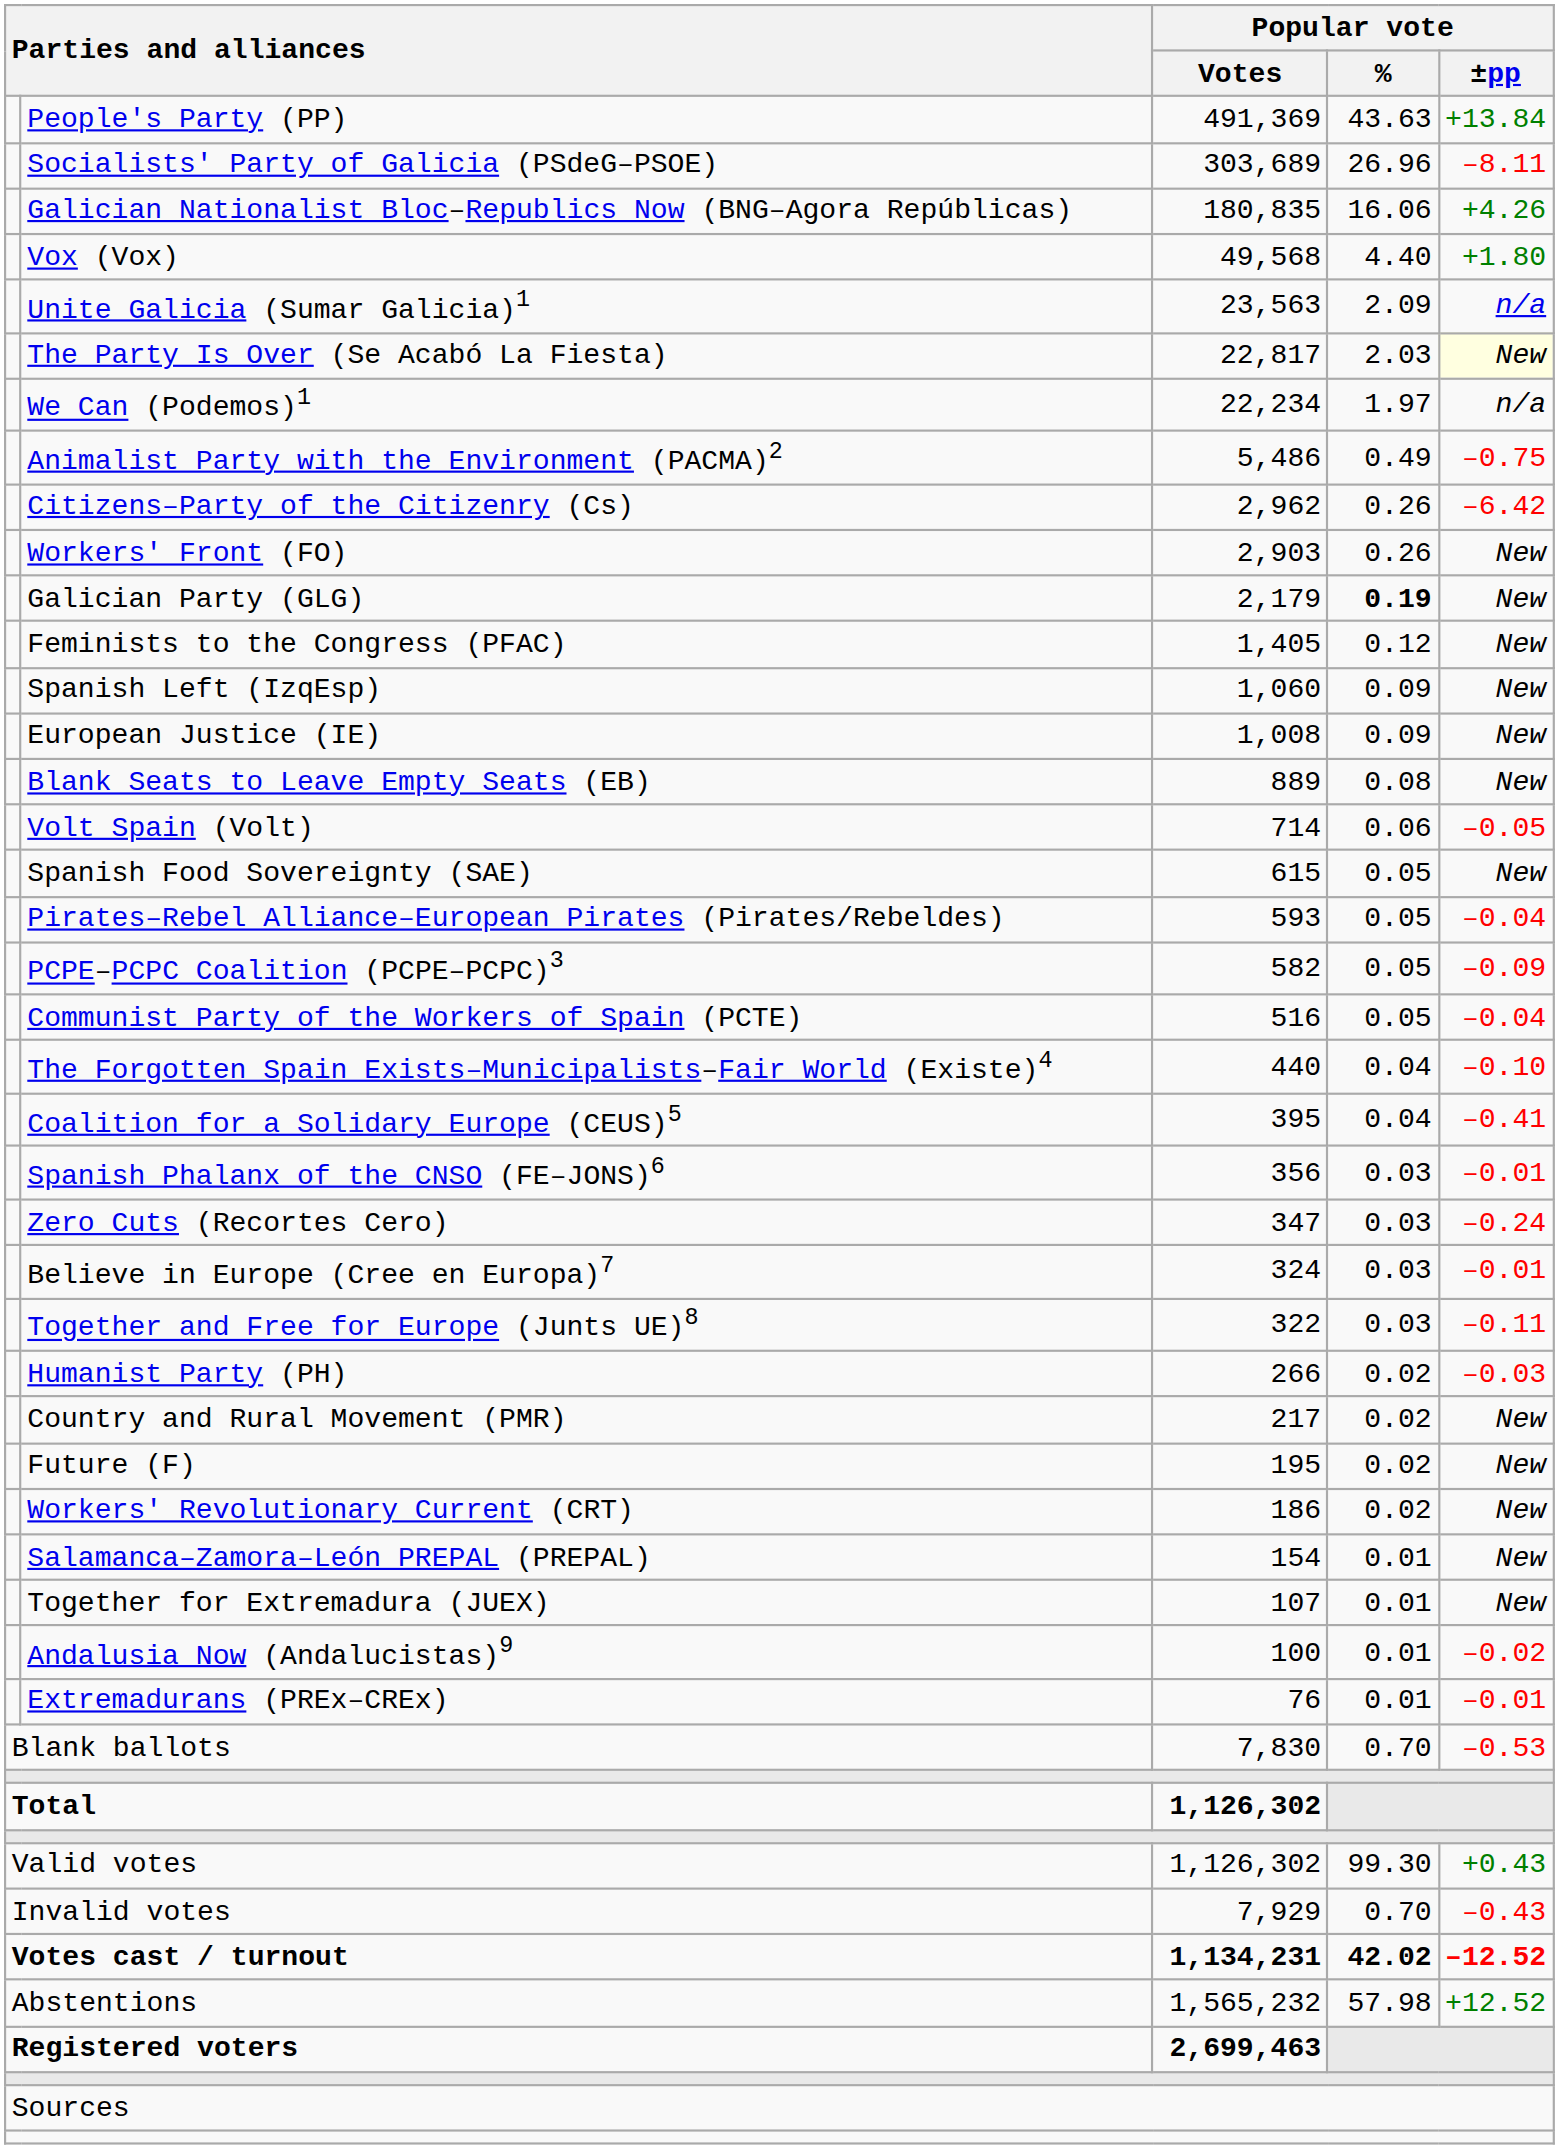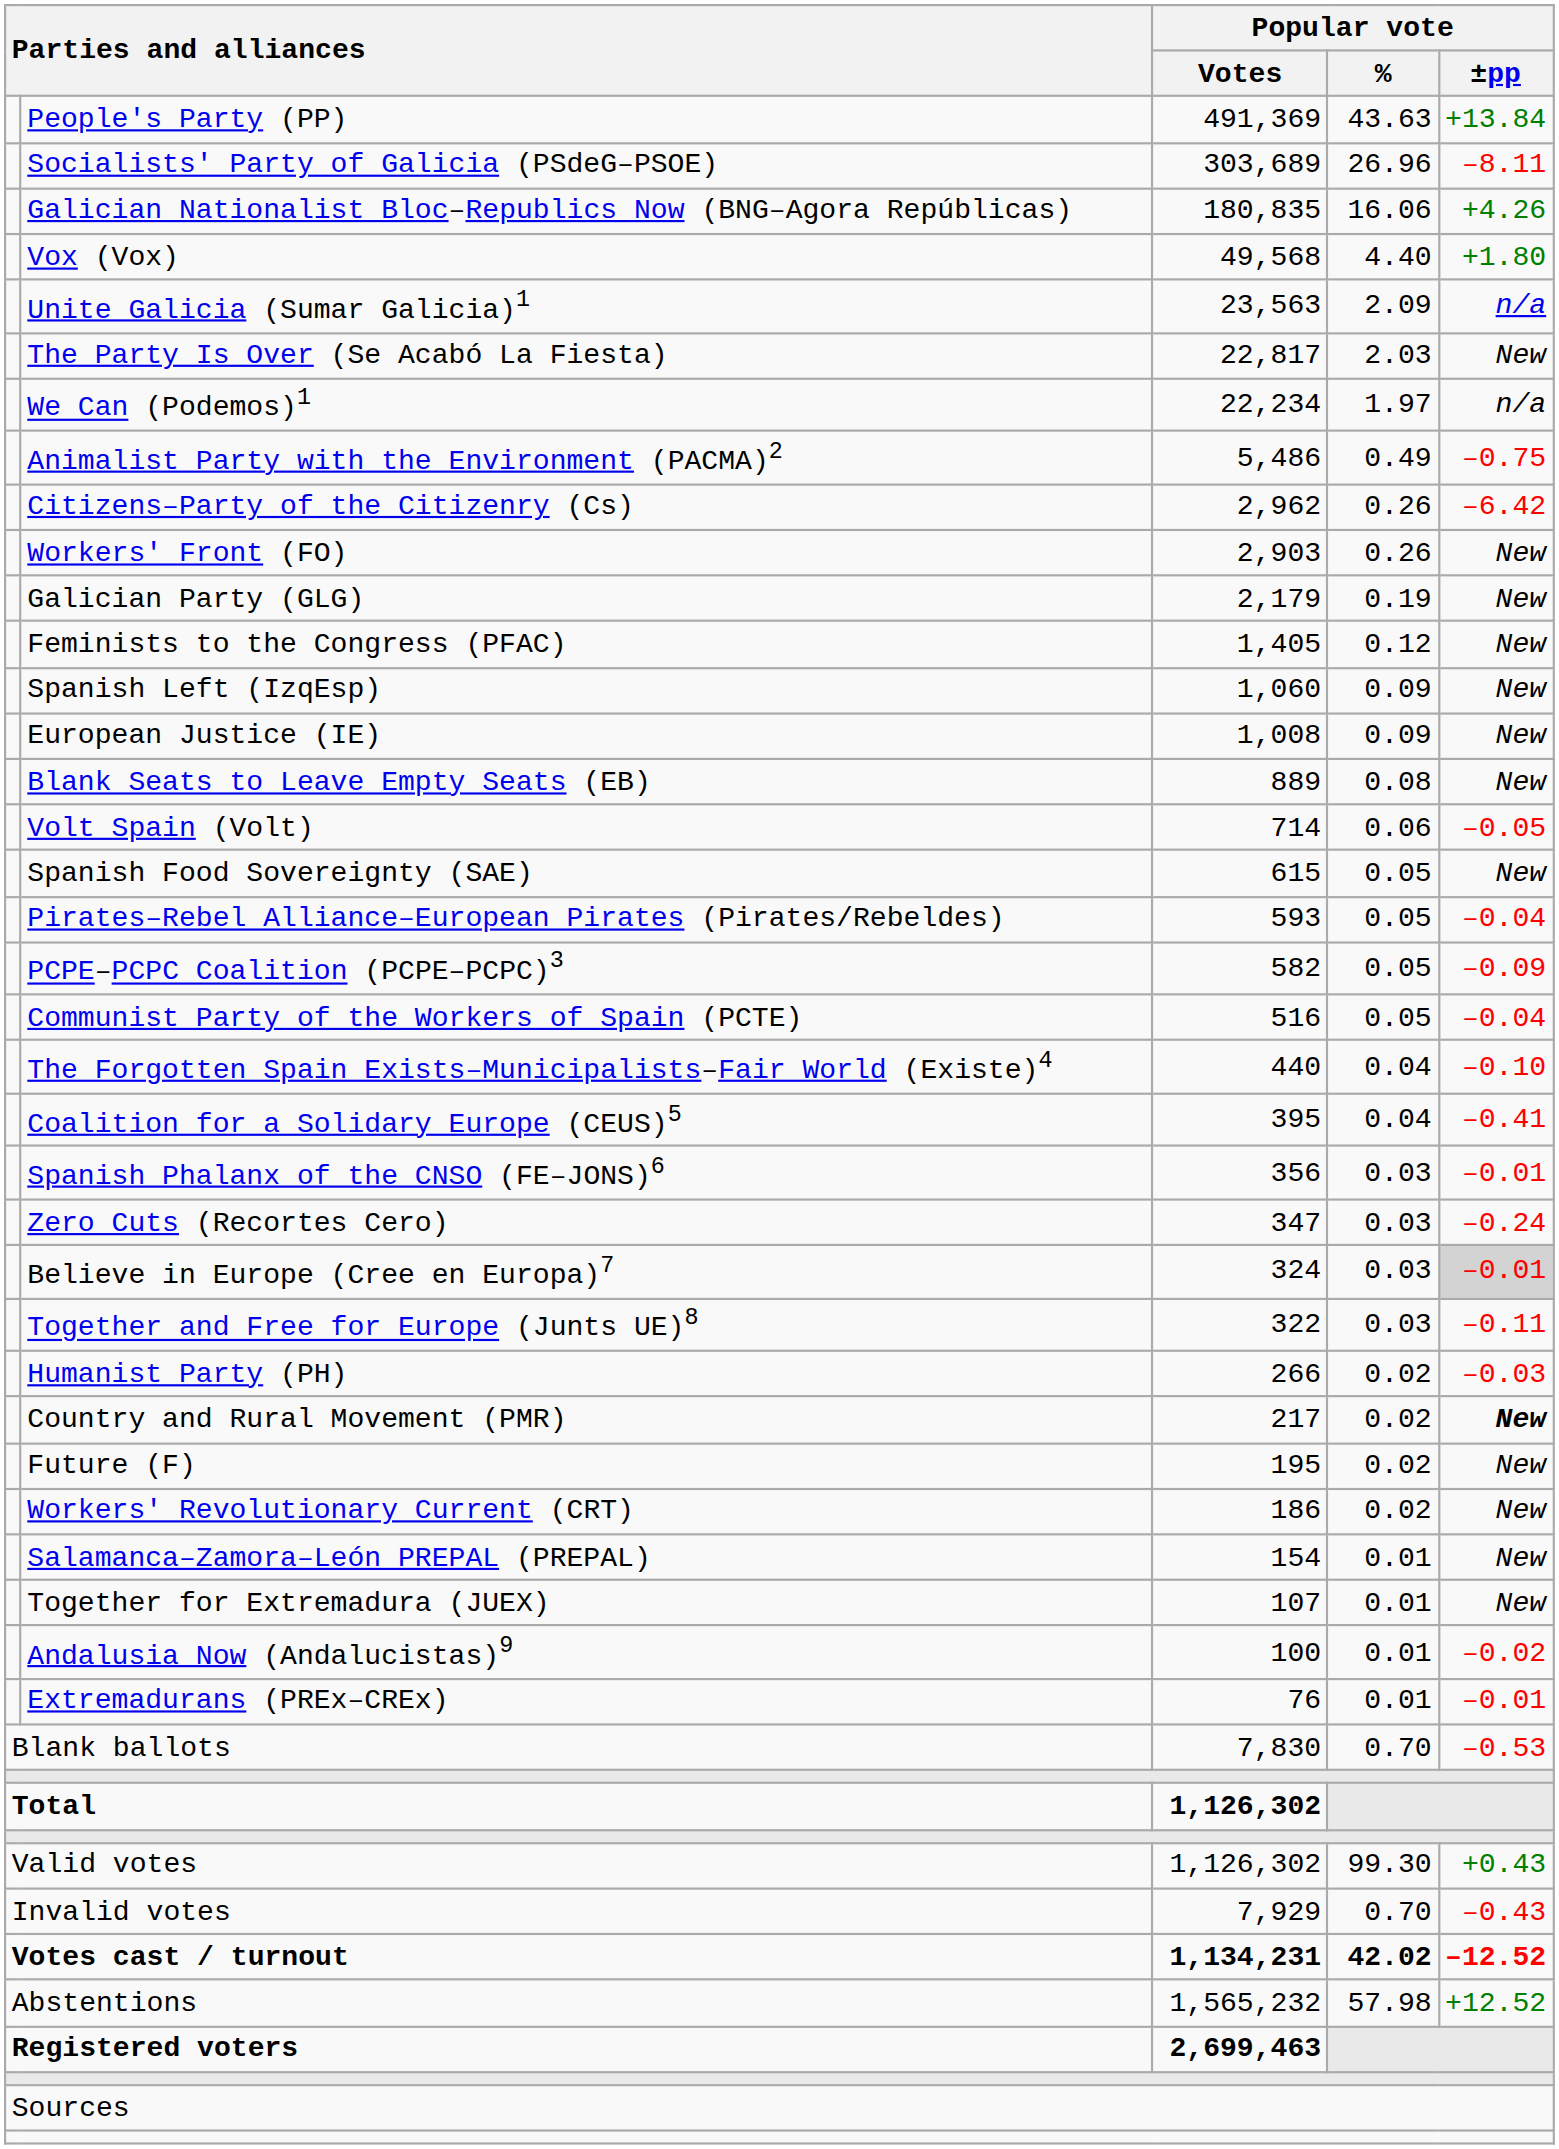(1521, 356) lightyellow background -> (1521, 356) no background
(1398, 599) bold -> (1398, 599) normal
(1504, 1272) no background -> (1504, 1272) lightgrey background
(1521, 1420) normal -> (1521, 1420) bold
